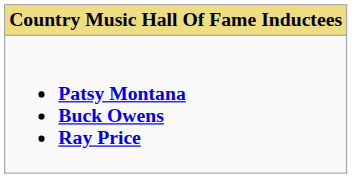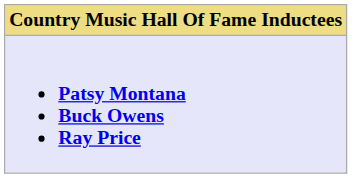(176, 115) no background -> (176, 115) lavender background
